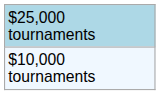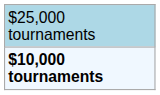(52, 68) normal -> (56, 68) bold
